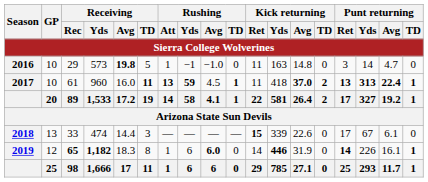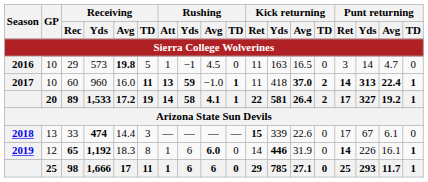(213, 64) −1.0 -> (213, 64) 4.5
(302, 64) 14.8 -> (302, 64) 16.5
(73, 82) 61 -> (73, 82) 60
(213, 82) 4.5 -> (213, 82) −1.0
(345, 82) 13 -> (345, 82) 14
(99, 133) normal -> (99, 133) bold
(99, 151) 1,182 -> (99, 151) 1,192
